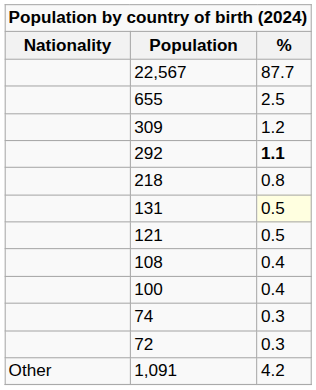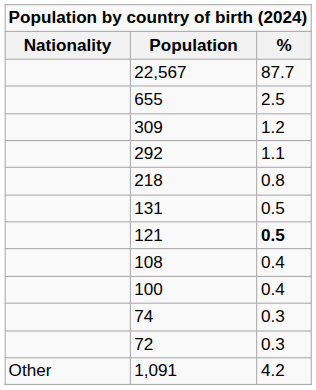(273, 153) bold -> (273, 153) normal
(273, 208) lightyellow background -> (273, 208) no background
(273, 235) normal -> (273, 235) bold
